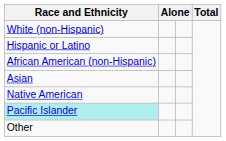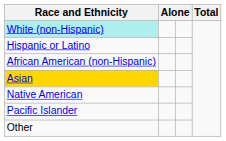(55, 29) no background -> (55, 29) paleturquoise background
(20, 78) no background -> (20, 78) gold background
(42, 111) paleturquoise background -> (42, 111) no background
